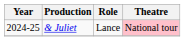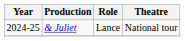(151, 28) pink background -> (151, 28) no background
